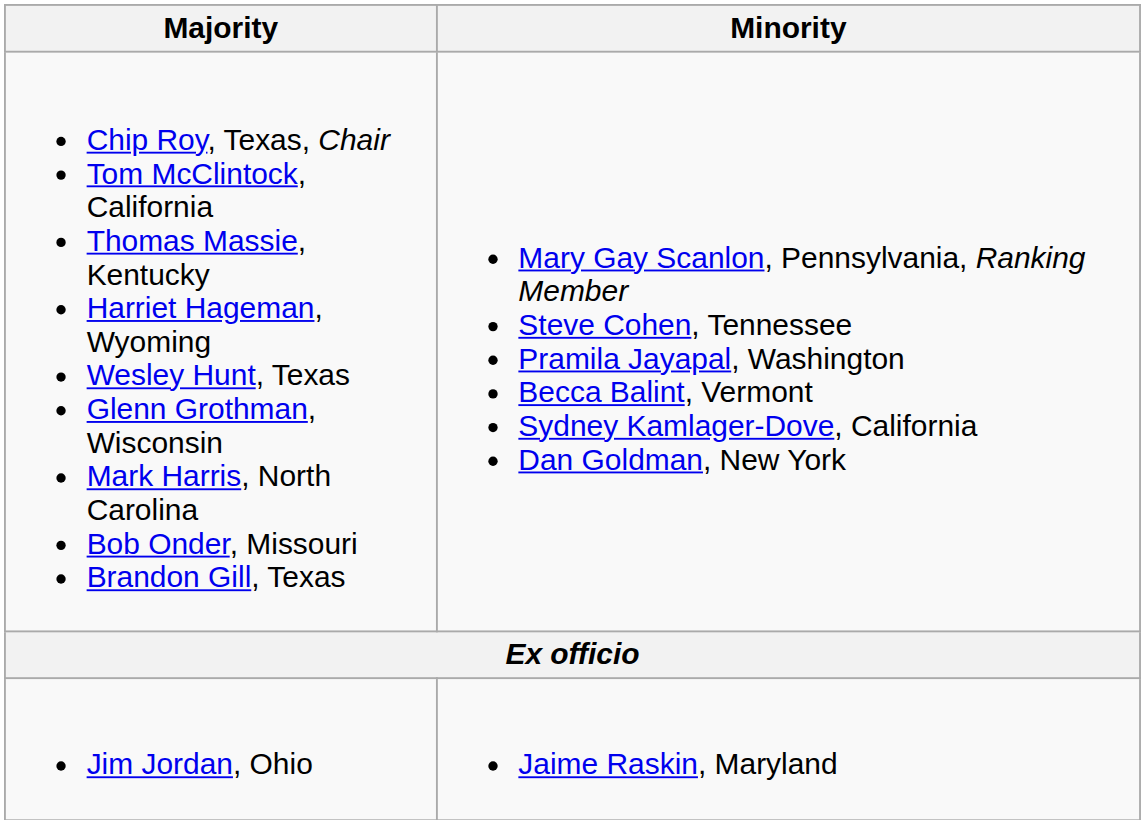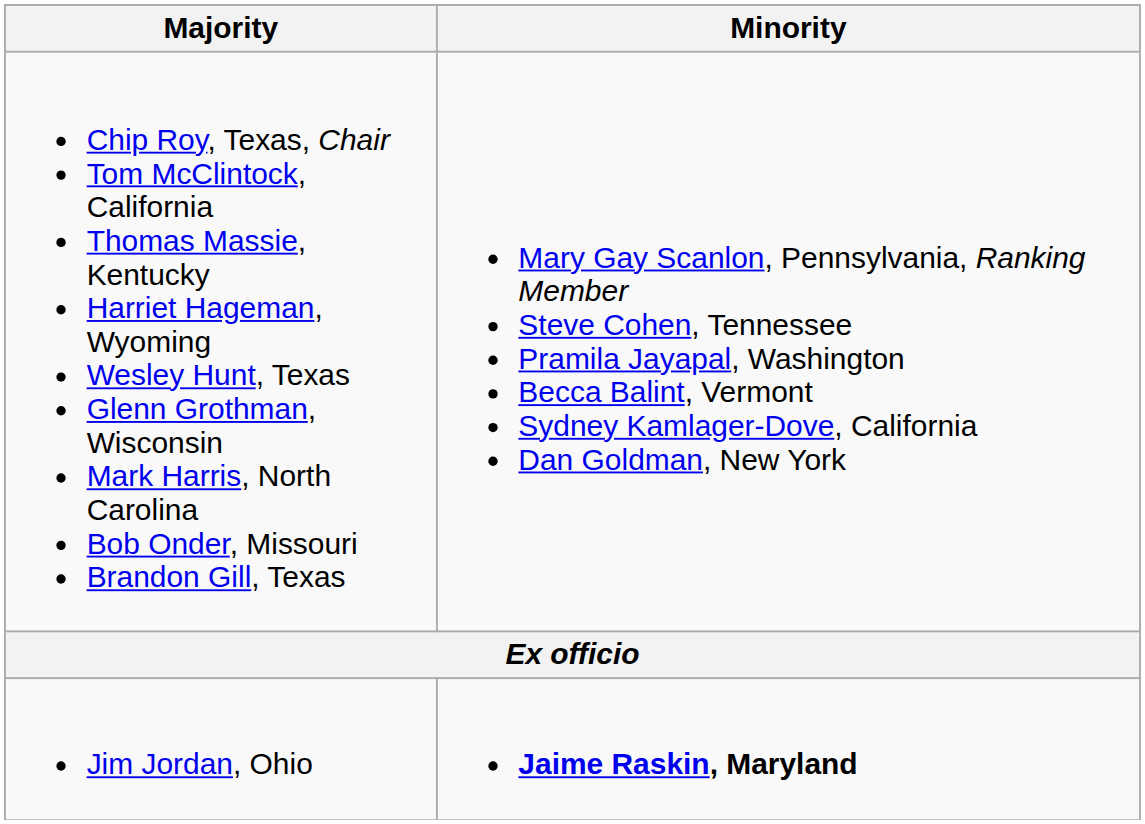(788, 766) normal -> (788, 766) bold
